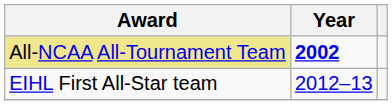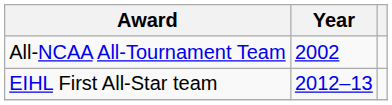(147, 52) khaki background -> (147, 52) no background
(317, 52) bold -> (317, 52) normal
